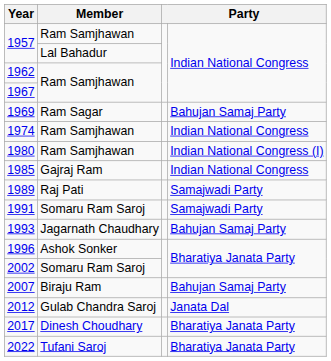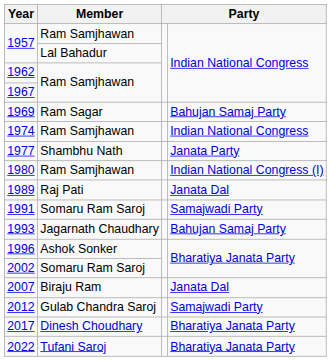+ row: (21, 151)
- row: (21, 170)
(216, 190) Samajwadi Party -> (200, 190) Janata Dal
(228, 287) Bahujan Samaj Party -> (200, 287) Janata Dal
(200, 307) Janata Dal -> (216, 307) Samajwadi Party
